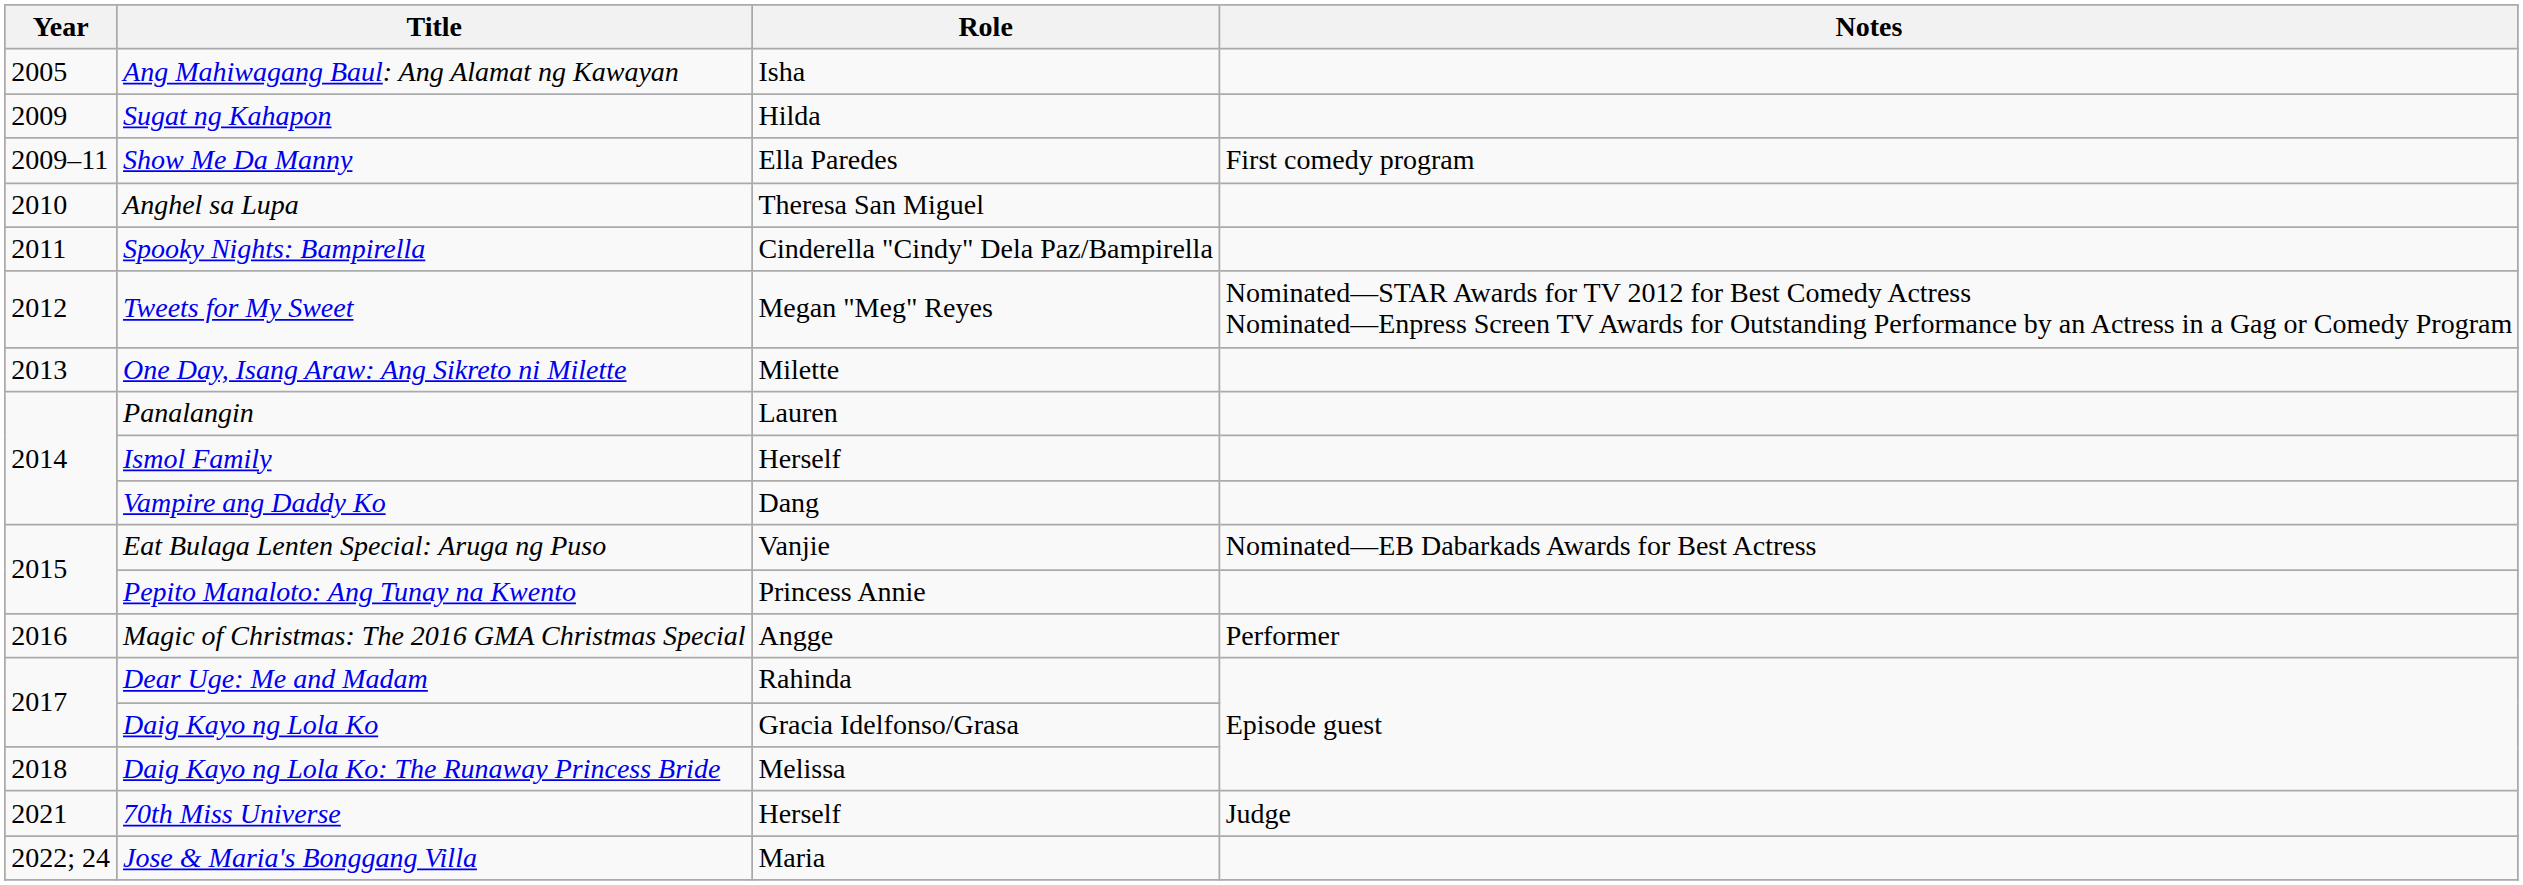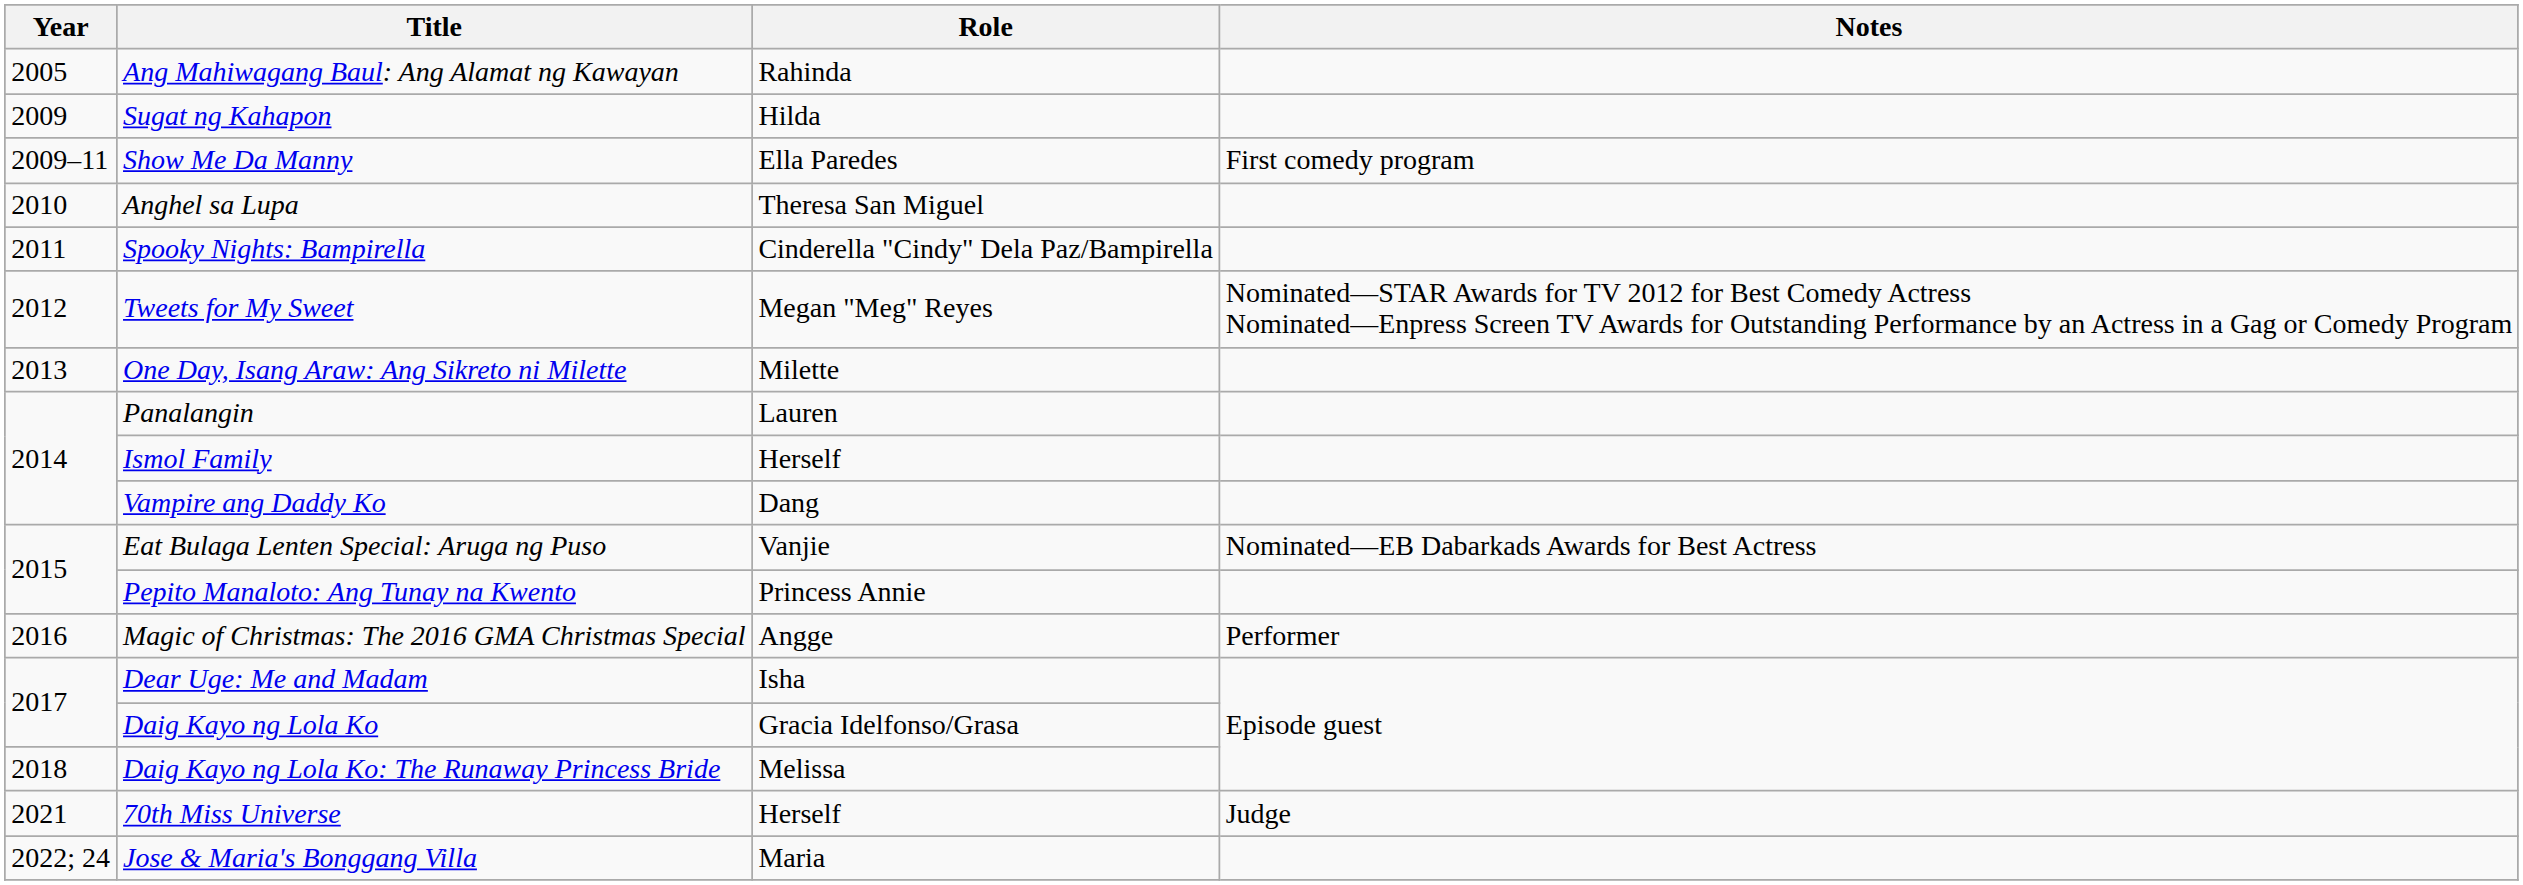(782, 71) Isha -> (805, 71) Rahinda
(805, 679) Rahinda -> (782, 679) Isha
